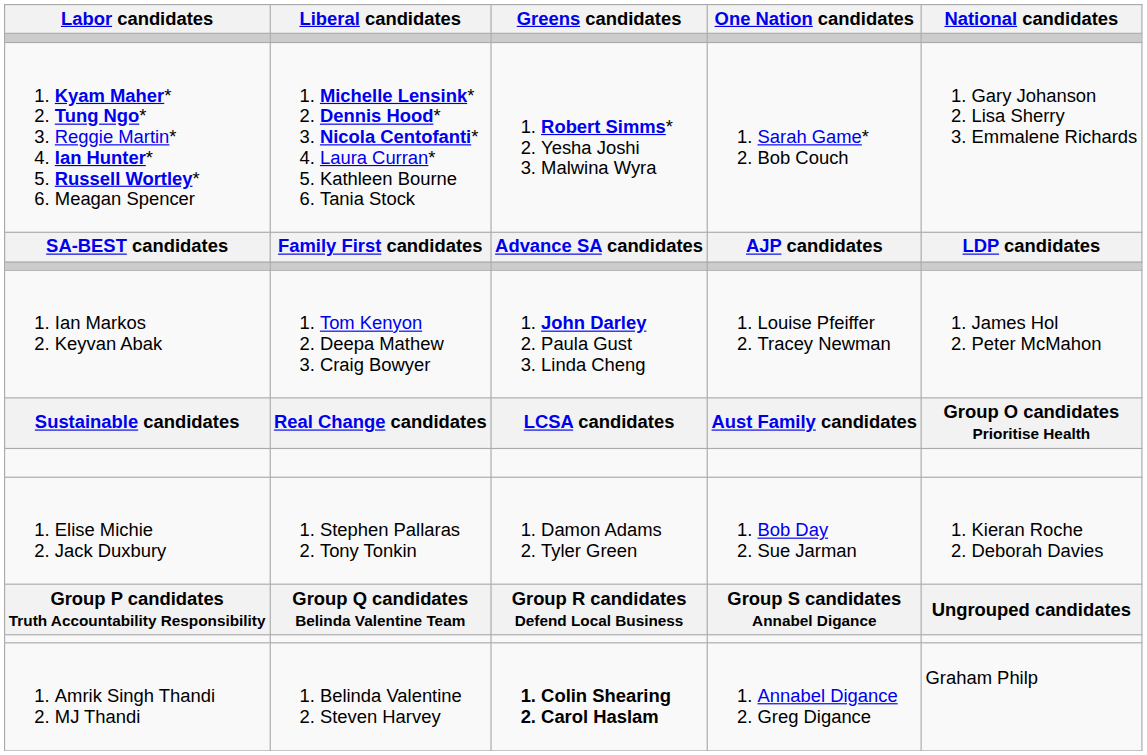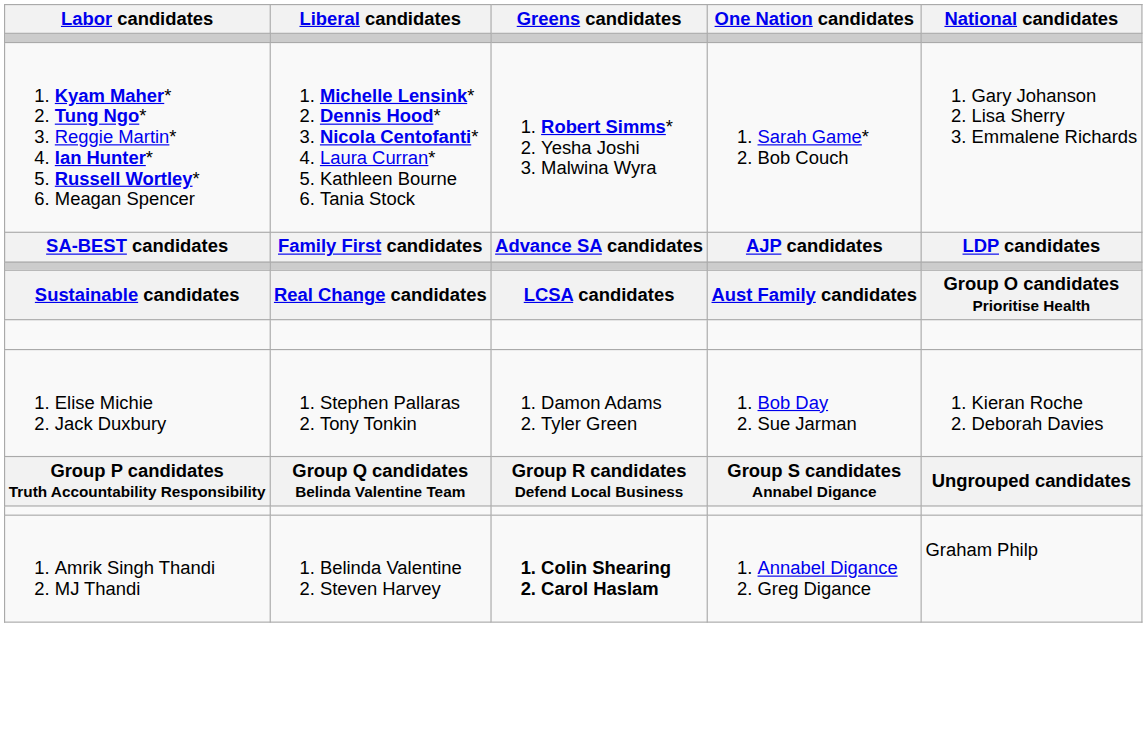- row: (137, 334)
